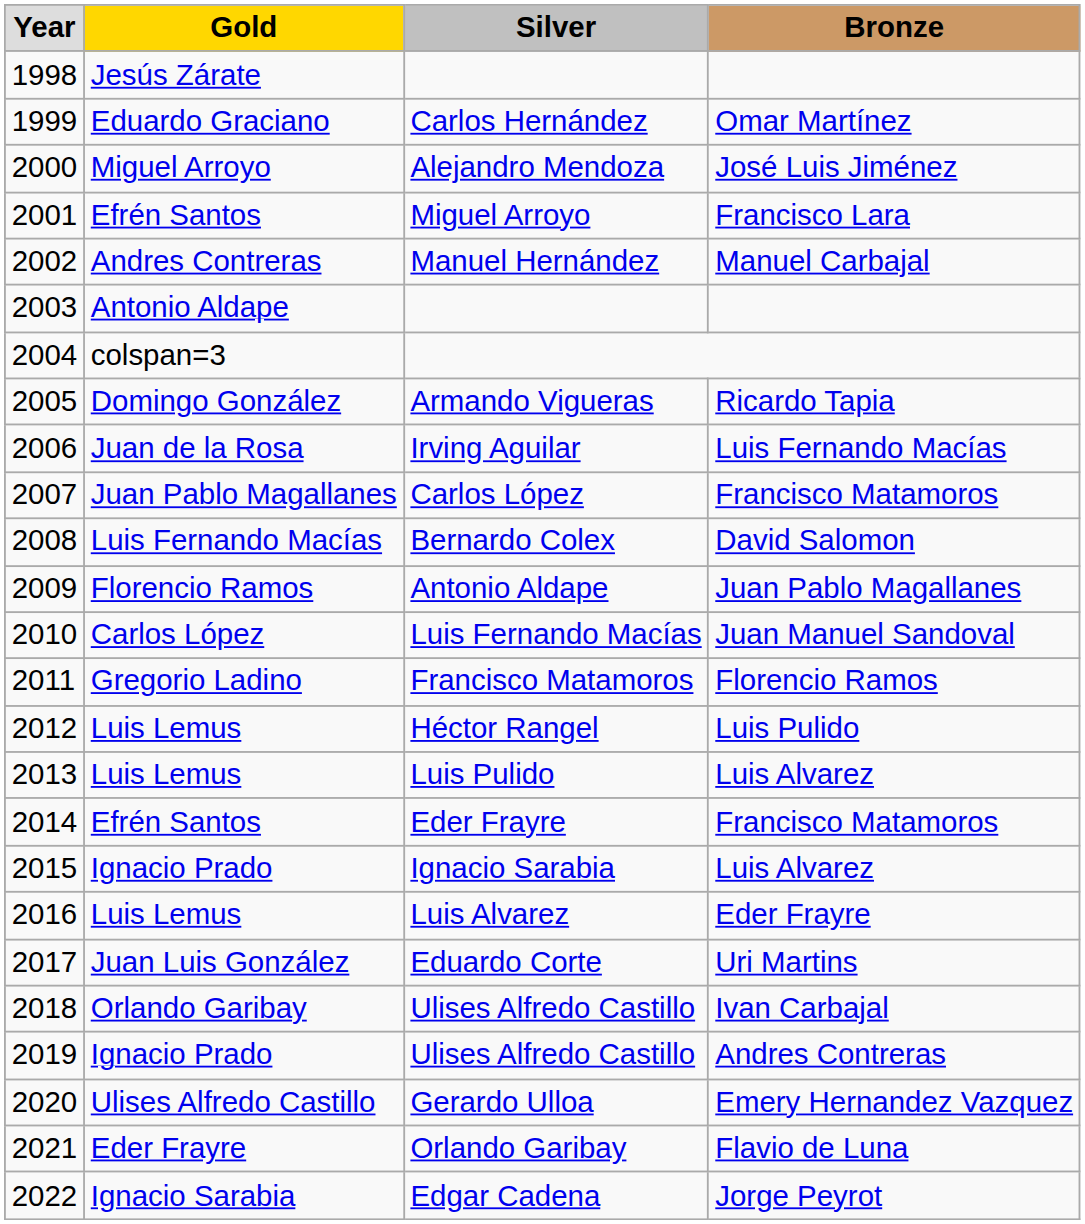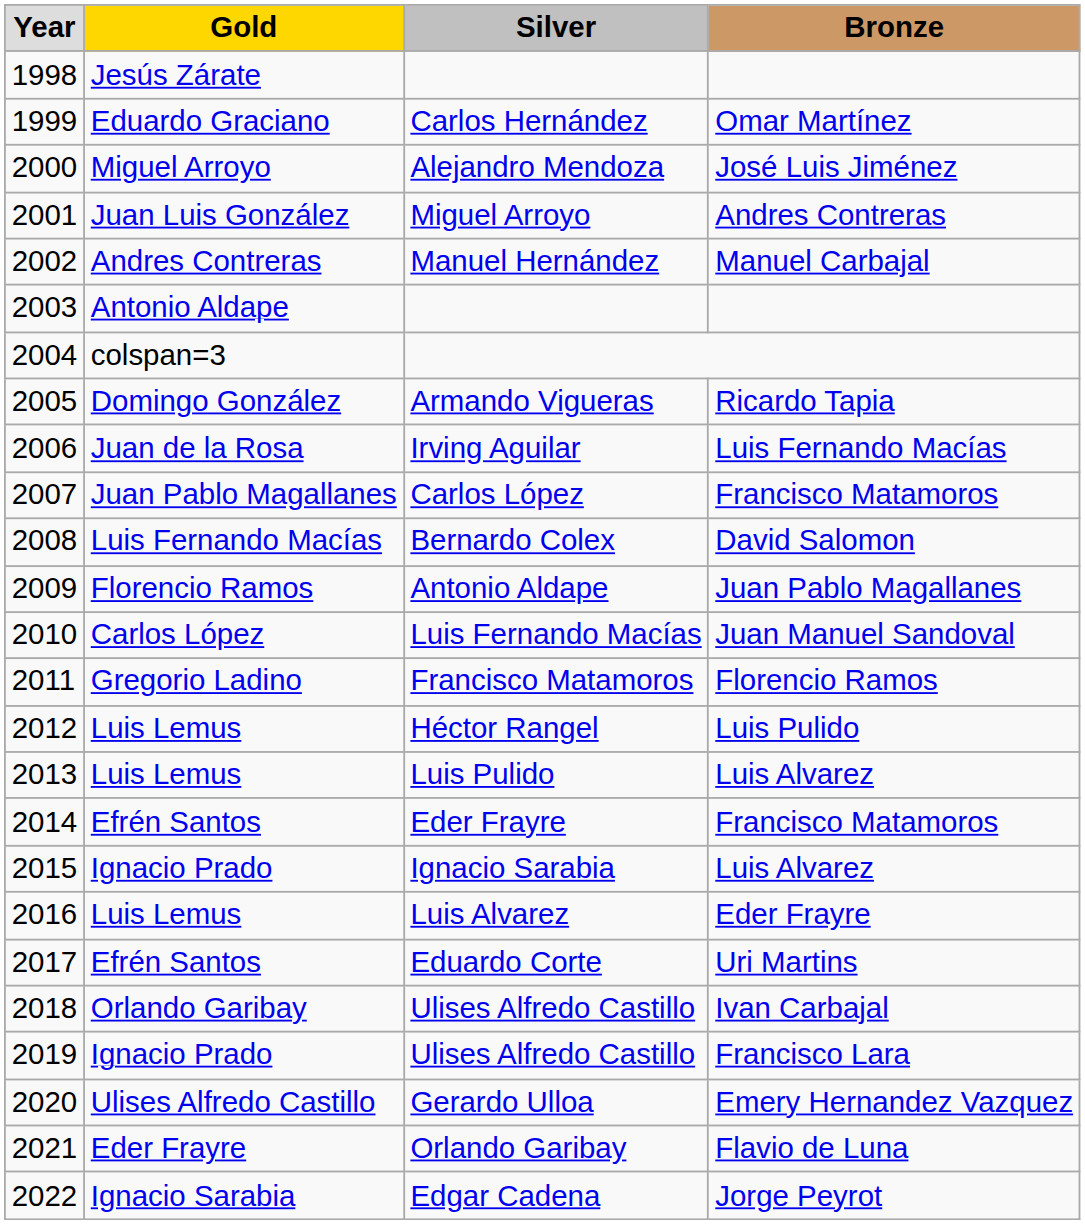(176, 214) Efrén Santos -> (220, 214) Juan Luis González
(813, 214) Francisco Lara -> (831, 214) Andres Contreras
(220, 961) Juan Luis González -> (176, 961) Efrén Santos
(831, 1055) Andres Contreras -> (813, 1055) Francisco Lara
